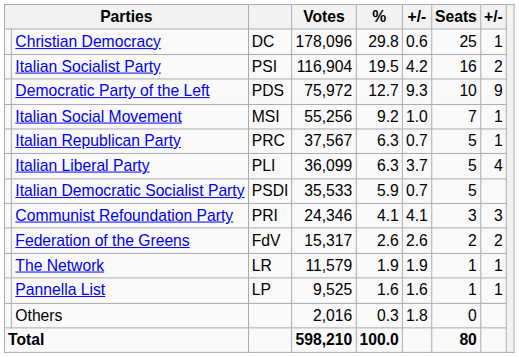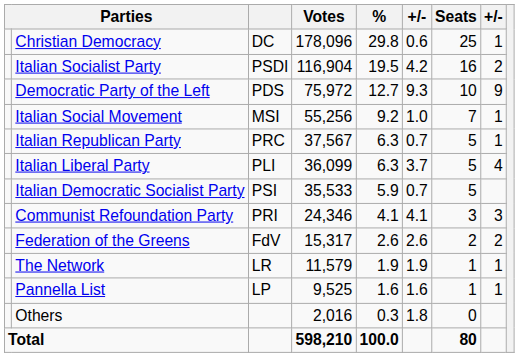(264, 66) PSI -> (270, 66) PSDI
(270, 191) PSDI -> (264, 191) PSI
